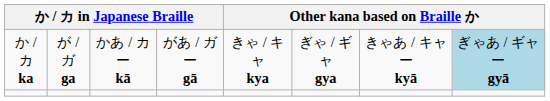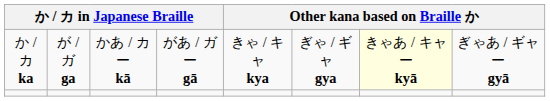(406, 60) no background -> (406, 60) lightyellow background
(498, 60) lightblue background -> (498, 60) no background
